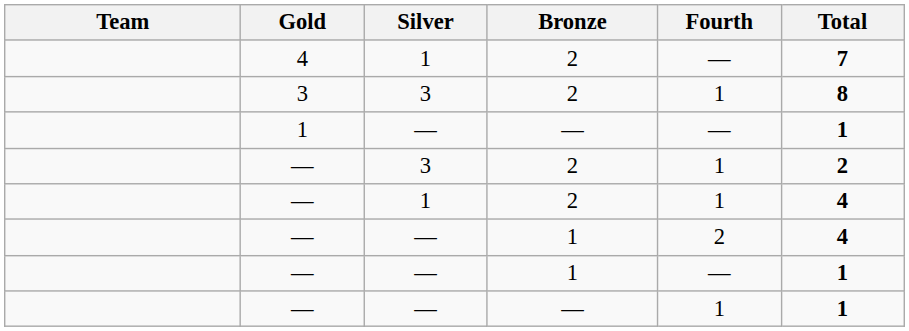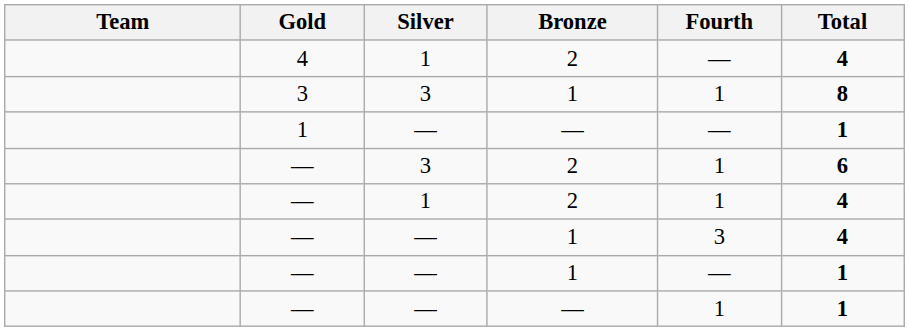(843, 58) 7 -> (843, 58) 4
(572, 93) 2 -> (572, 93) 1
(843, 165) 2 -> (843, 165) 6
(719, 237) 2 -> (719, 237) 3
